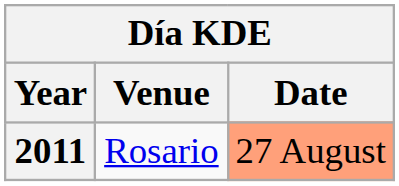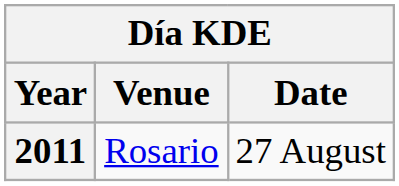(311, 150) lightsalmon background -> (311, 150) no background
